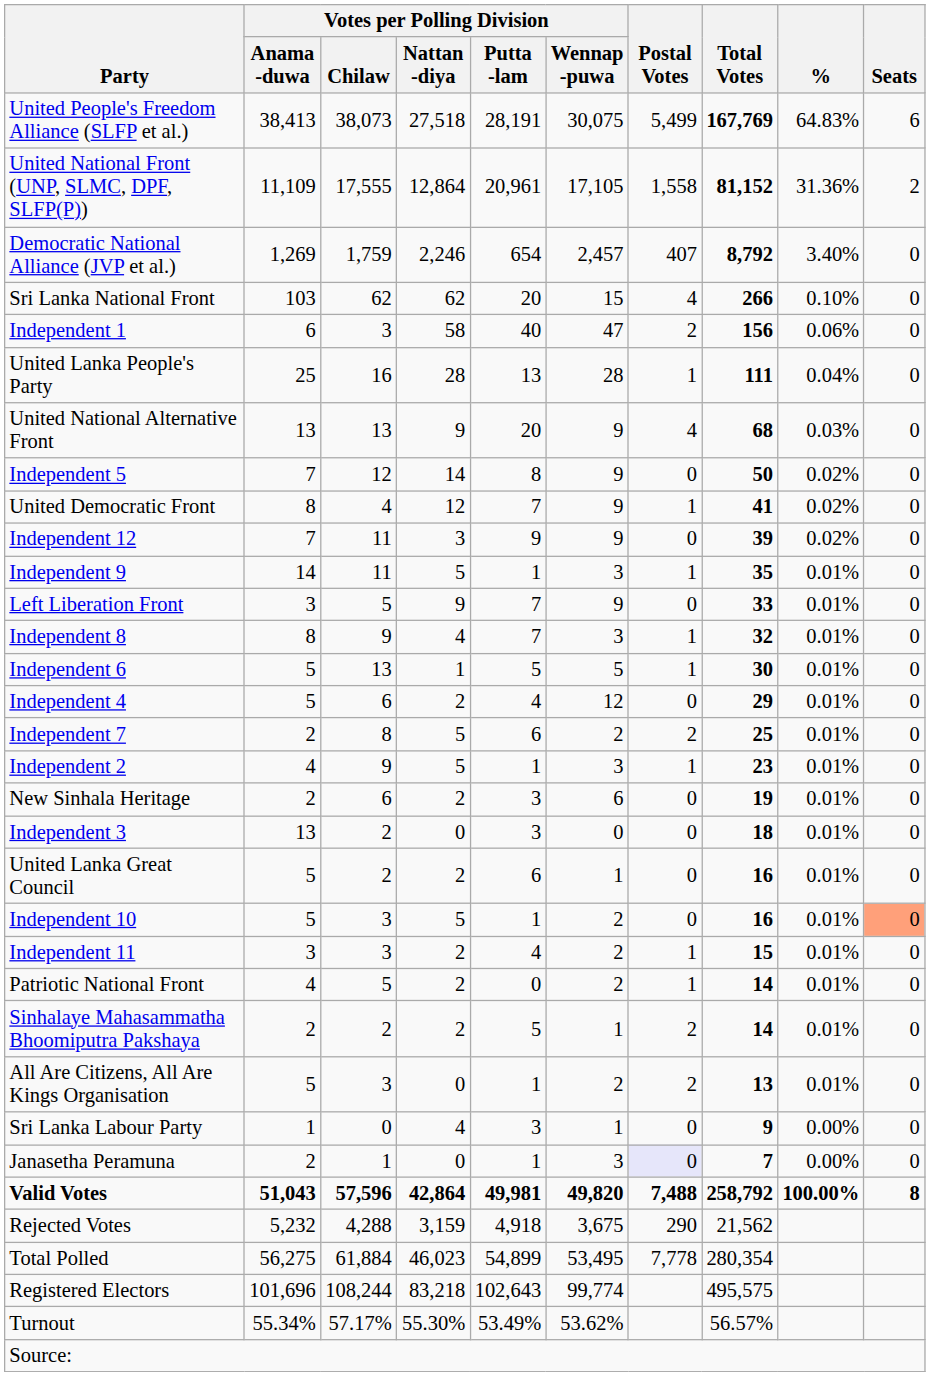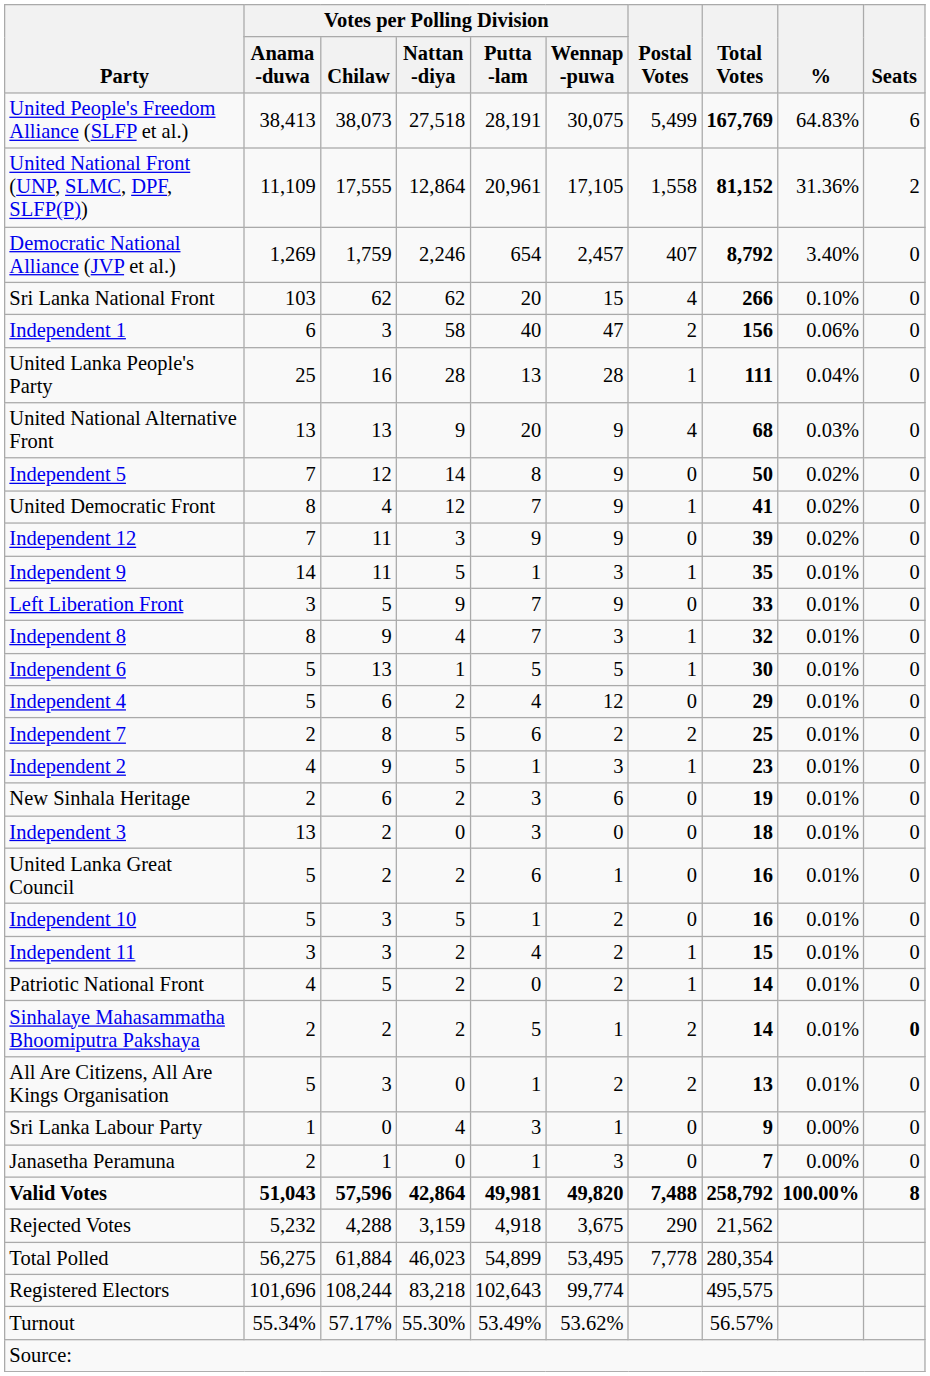(915, 919) lightsalmon background -> (915, 919) no background
(915, 1028) normal -> (915, 1028) bold
(692, 1160) lavender background -> (692, 1160) no background
